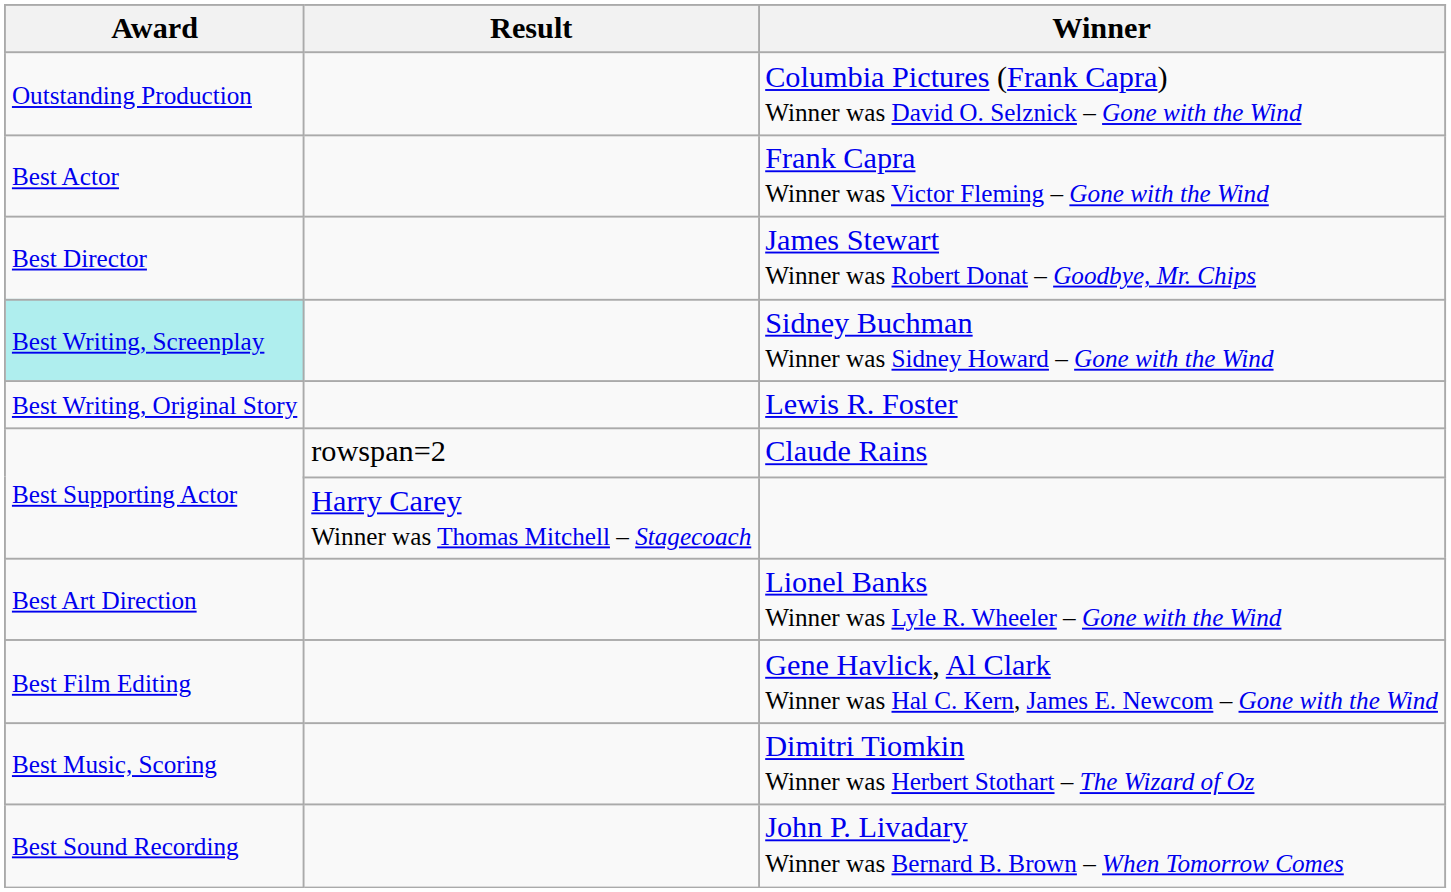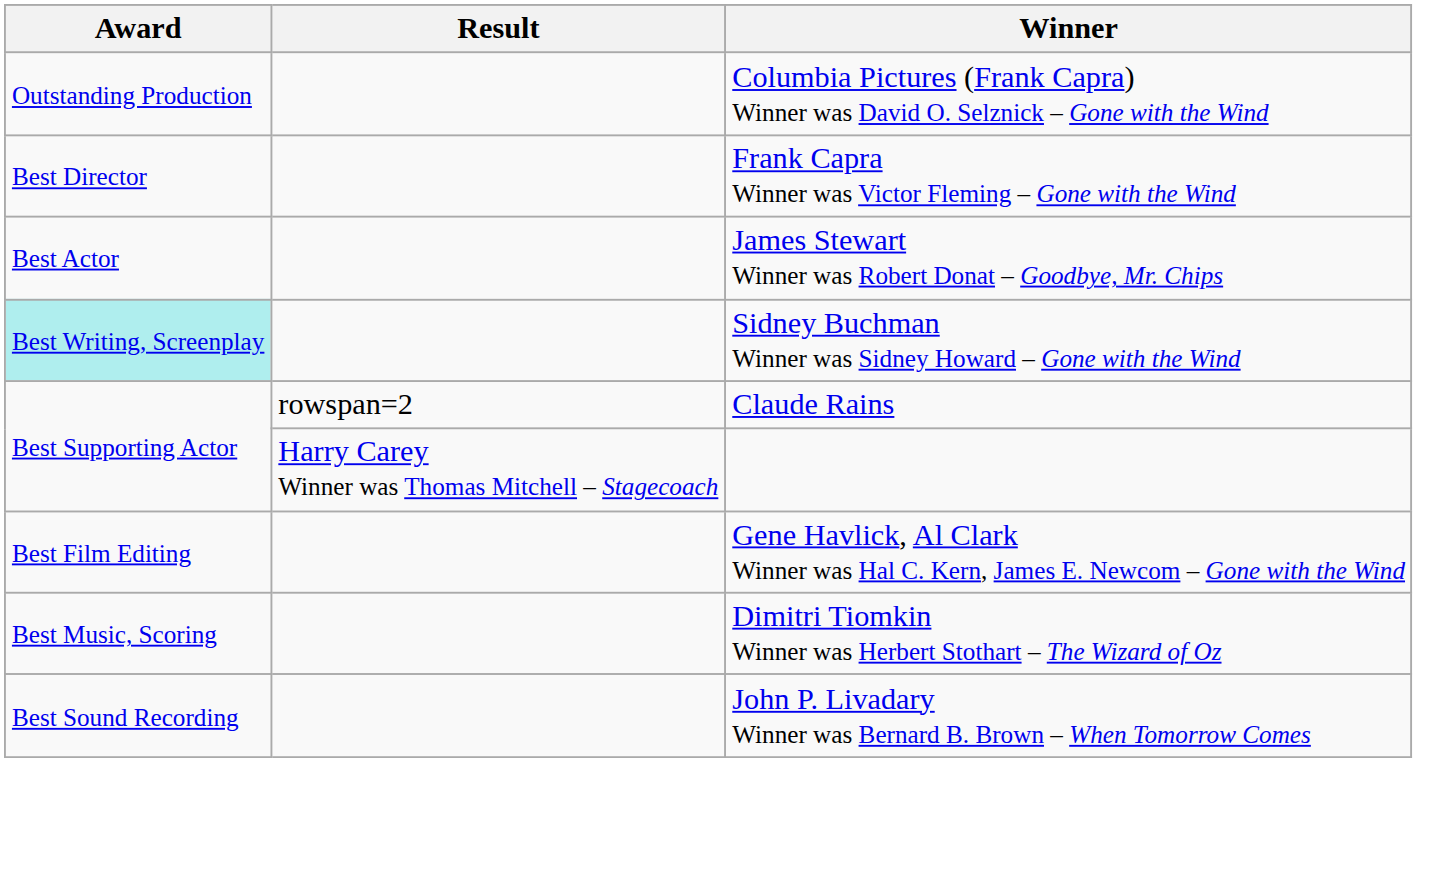(65, 177) Best Actor -> (79, 177) Best Director
(79, 259) Best Director -> (65, 259) Best Actor
- row: (861, 404)
- row: (1023, 599)
